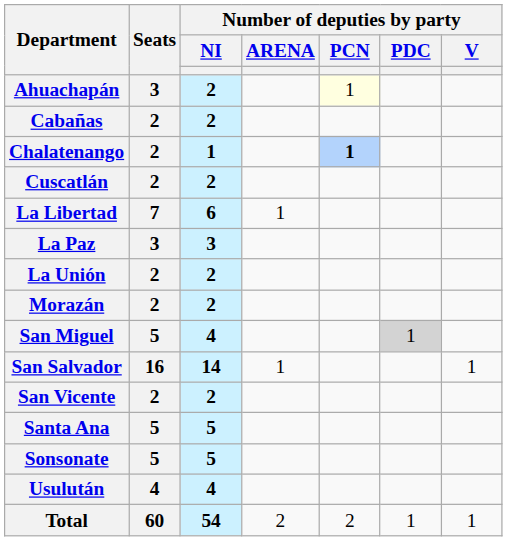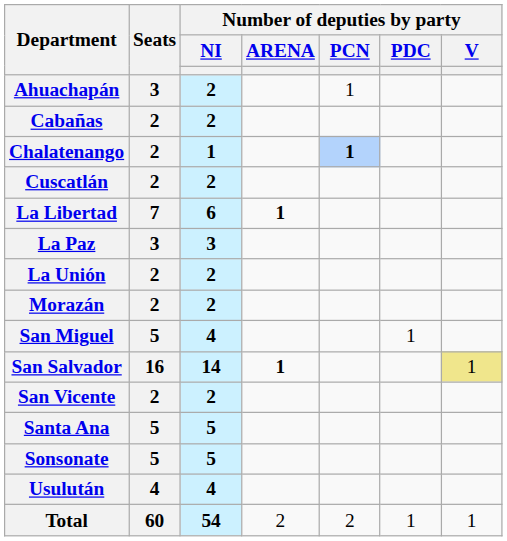(350, 90) lightyellow background -> (350, 90) no background
(280, 212) normal -> (280, 212) bold
(411, 335) lightgrey background -> (411, 335) no background
(280, 366) normal -> (280, 366) bold
(472, 366) no background -> (472, 366) khaki background
